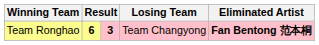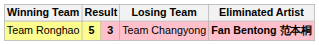(91, 31) 6 -> (91, 31) 5
